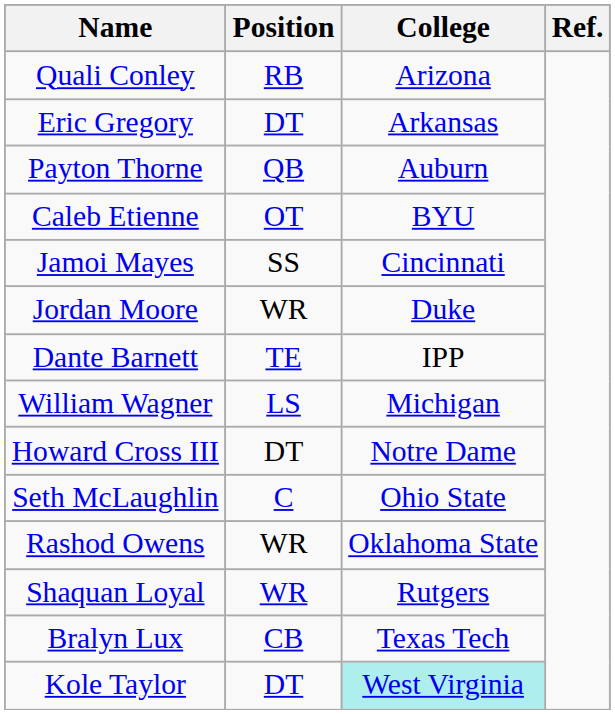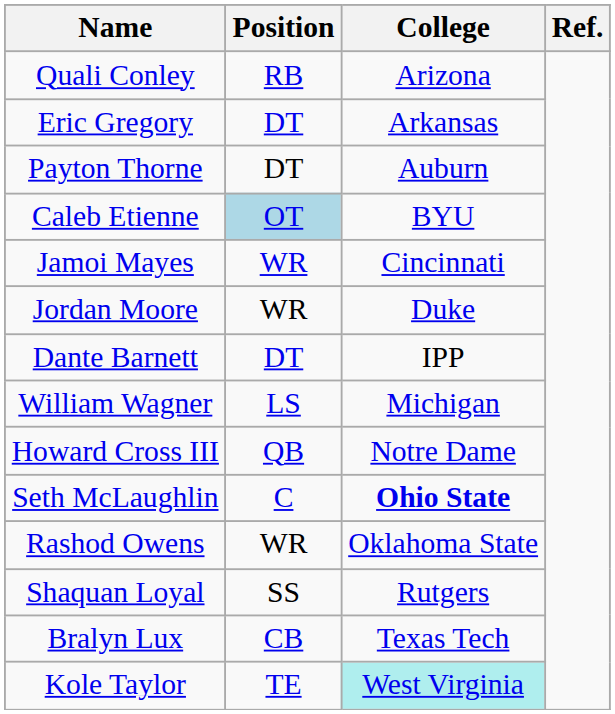(284, 168) QB -> (284, 168) DT
(284, 215) no background -> (284, 215) lightblue background
(284, 262) SS -> (284, 262) WR
(284, 356) TE -> (284, 356) DT
(284, 450) DT -> (284, 450) QB
(443, 497) normal -> (443, 497) bold
(284, 591) WR -> (284, 591) SS
(284, 685) DT -> (284, 685) TE
